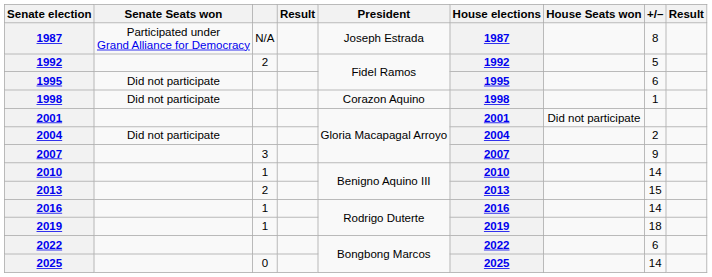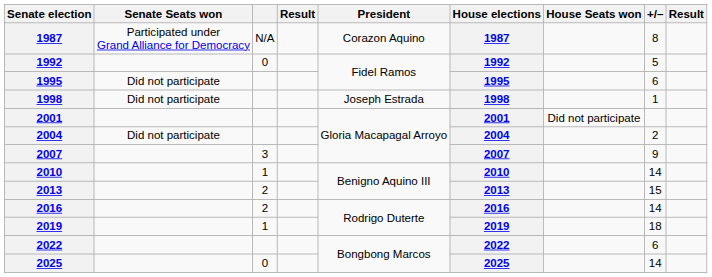(384, 38) Joseph Estrada -> (384, 38) Corazon Aquino
(265, 63) 2 -> (265, 63) 0
(384, 99) Corazon Aquino -> (384, 99) Joseph Estrada
(265, 209) 1 -> (265, 209) 2
